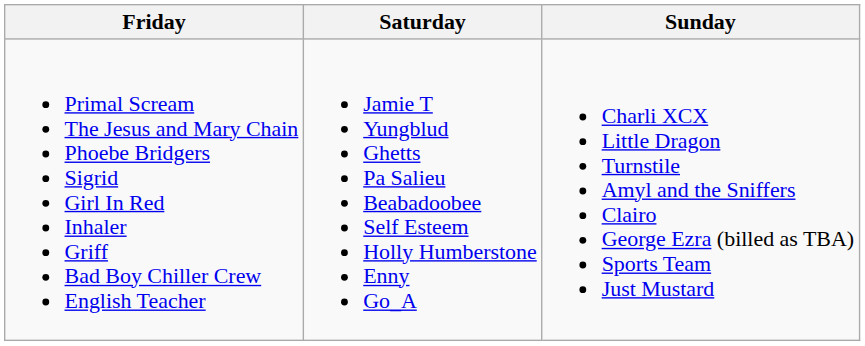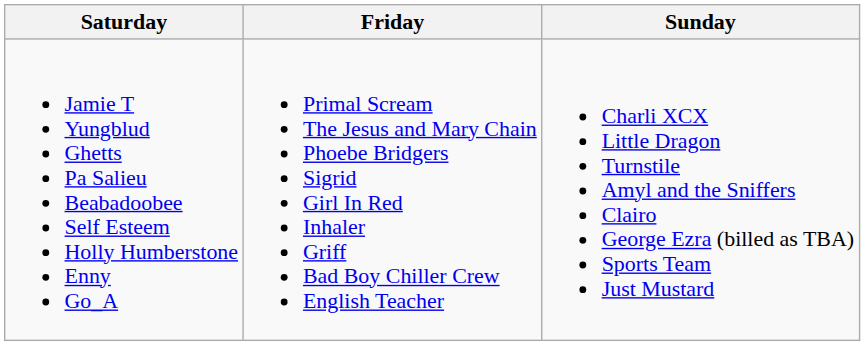columns swapped: (154, 21) <-> (423, 21)
